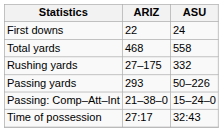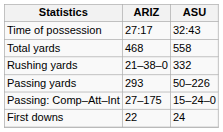rows swapped: (35, 30) <-> (54, 118)
(143, 65) 27–175 -> (146, 65) 21–38–0
(146, 100) 21–38–0 -> (143, 100) 27–175
